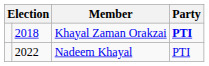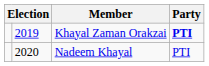(27, 33) 2018 -> (27, 33) 2019
(27, 52) 2022 -> (27, 52) 2020
